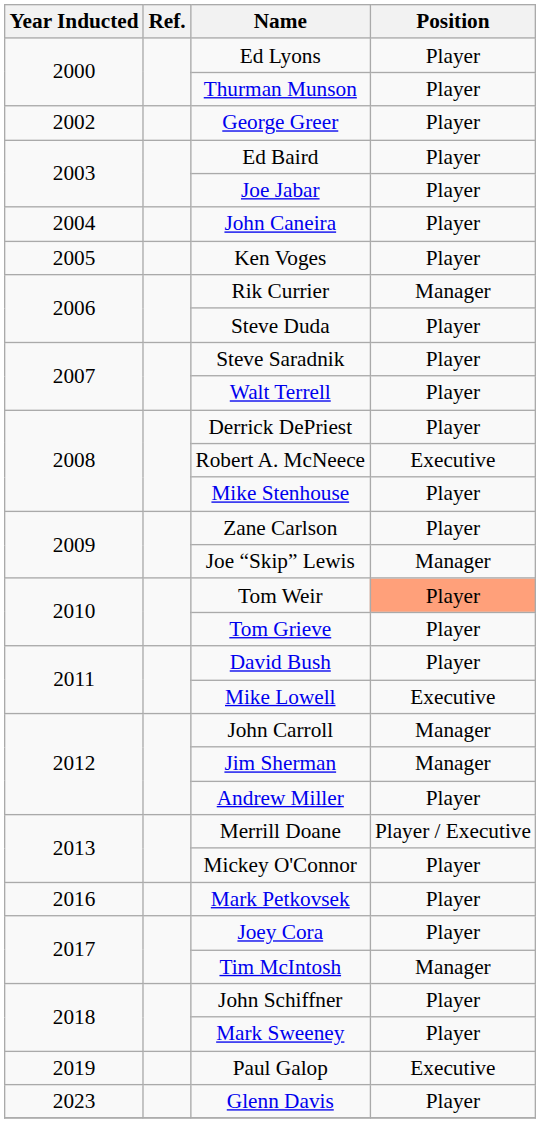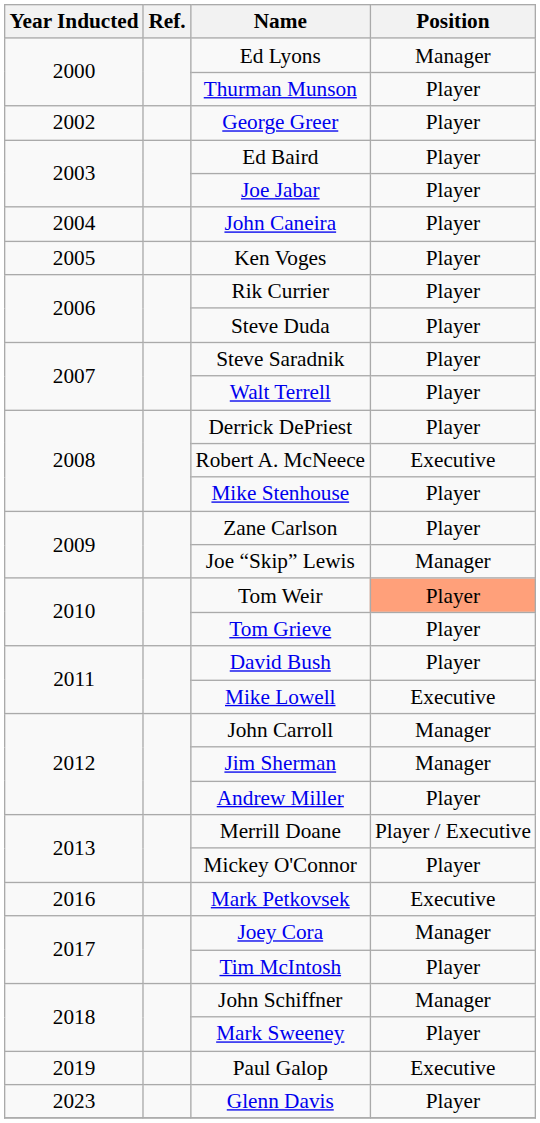(453, 55) Player -> (453, 55) Manager
(453, 291) Manager -> (453, 291) Player
(453, 898) Player -> (453, 898) Executive
(453, 932) Player -> (453, 932) Manager
(453, 966) Manager -> (453, 966) Player
(453, 1000) Player -> (453, 1000) Manager
